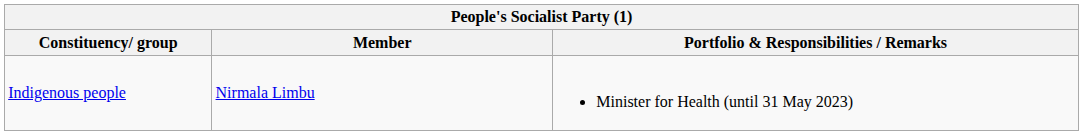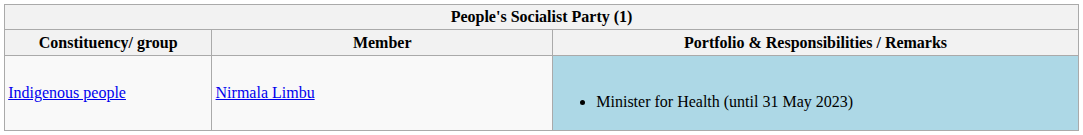(816, 102) no background -> (816, 102) lightblue background
